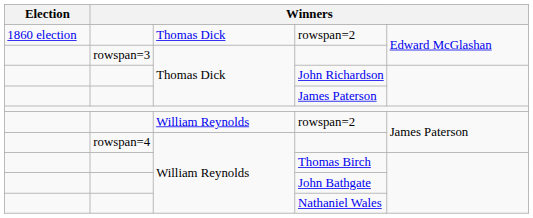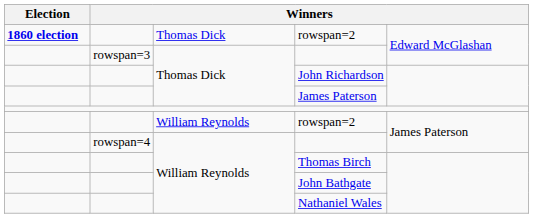(42, 34) normal -> (43, 34) bold
